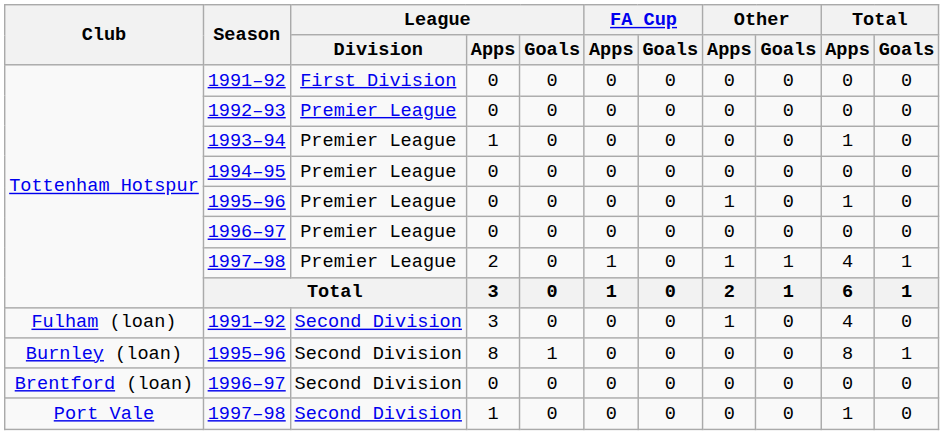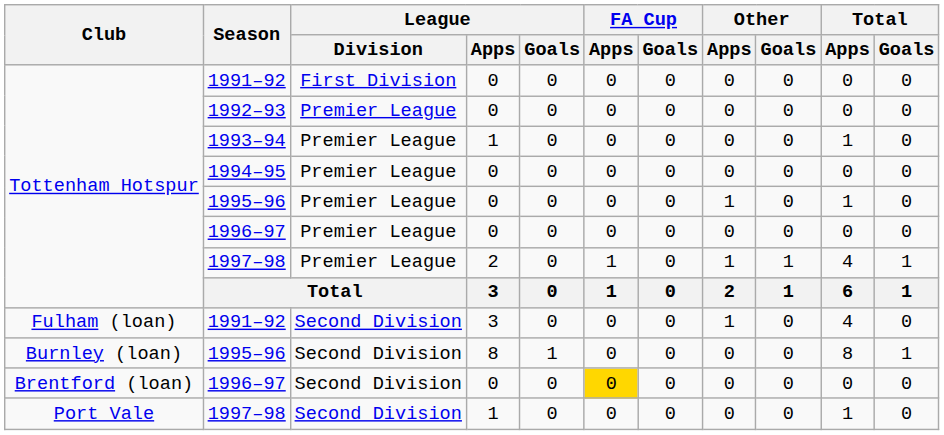(611, 383) no background -> (611, 383) gold background
